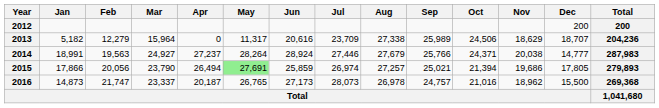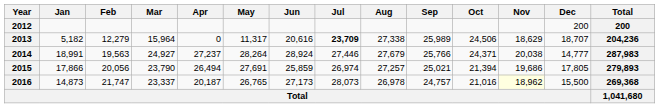(345, 40) normal -> (345, 40) bold
(253, 68) lightgreen background -> (253, 68) no background
(529, 82) no background -> (529, 82) lightyellow background
